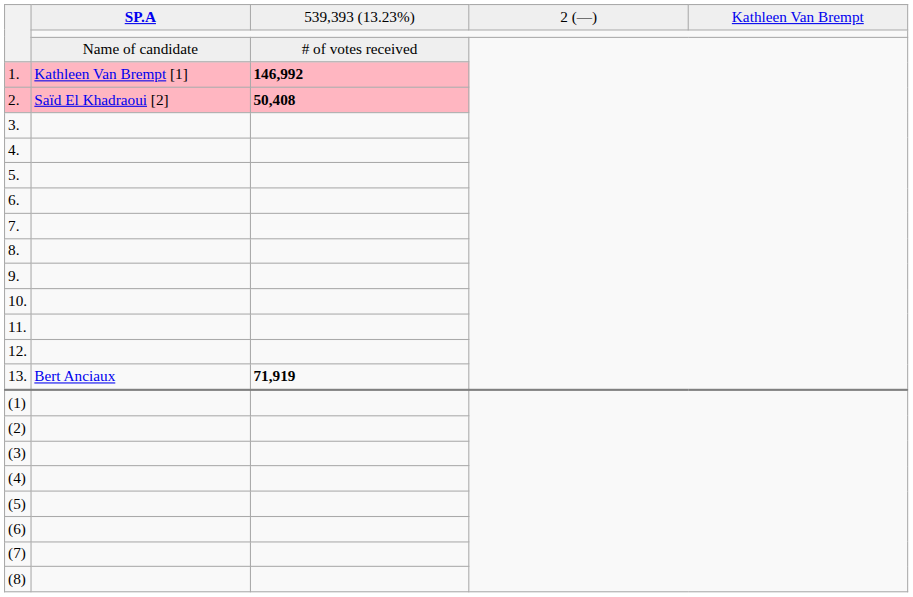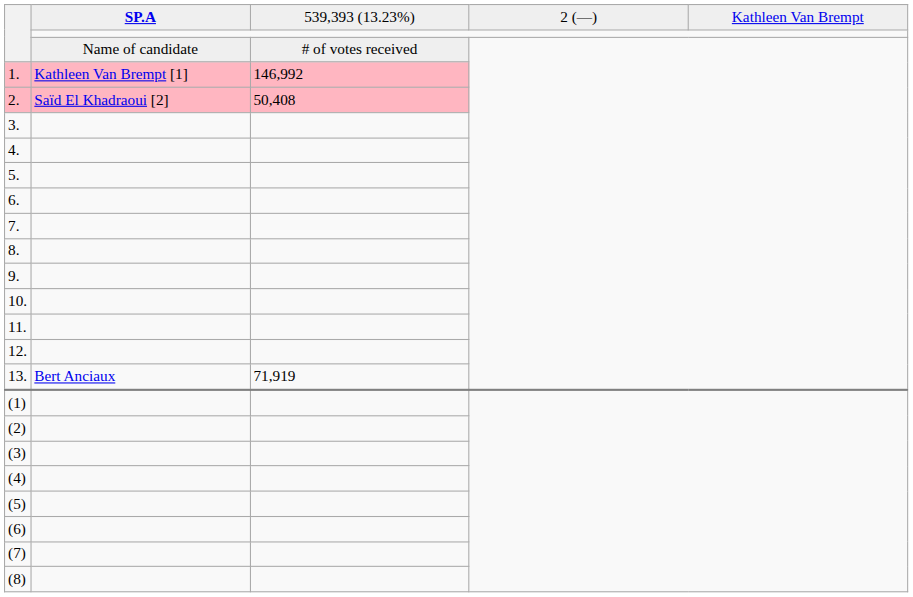(278, 74) bold -> (278, 74) normal
(274, 100) bold -> (274, 100) normal
(274, 377) bold -> (274, 377) normal
